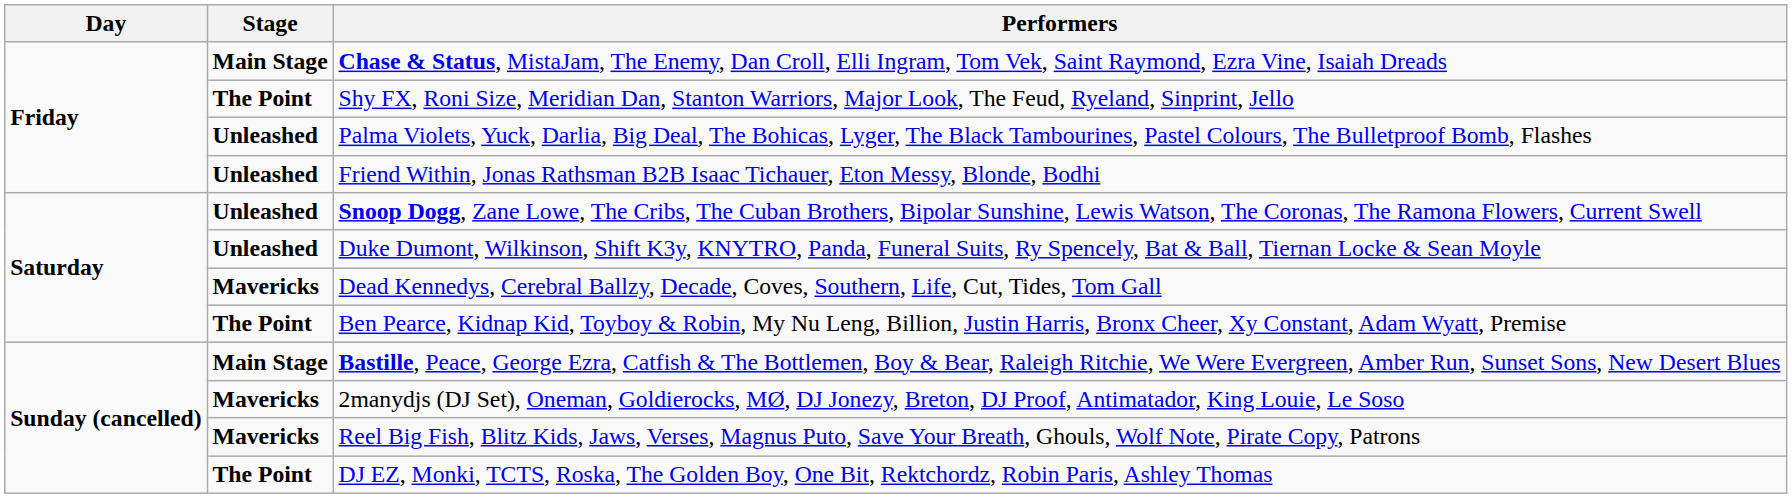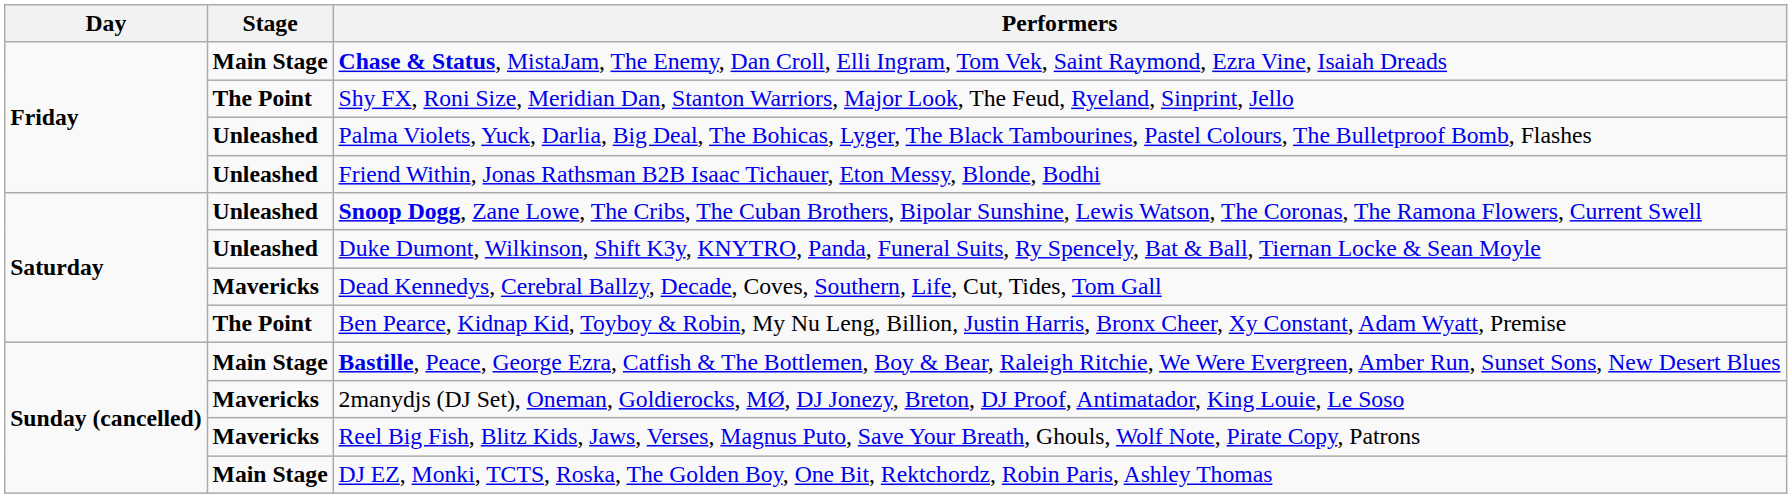(262, 473) The Point -> (270, 473) Main Stage
